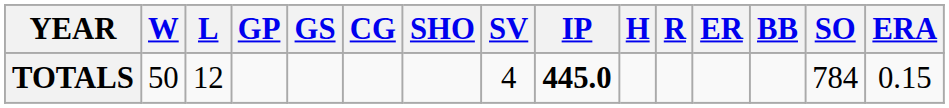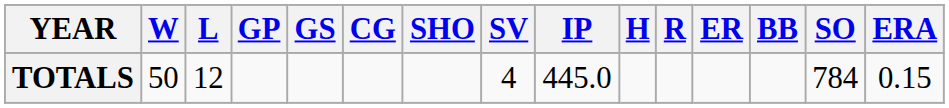(577, 77) bold -> (577, 77) normal
